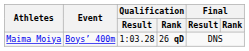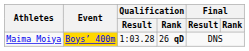(90, 39) no background -> (90, 39) gold background
